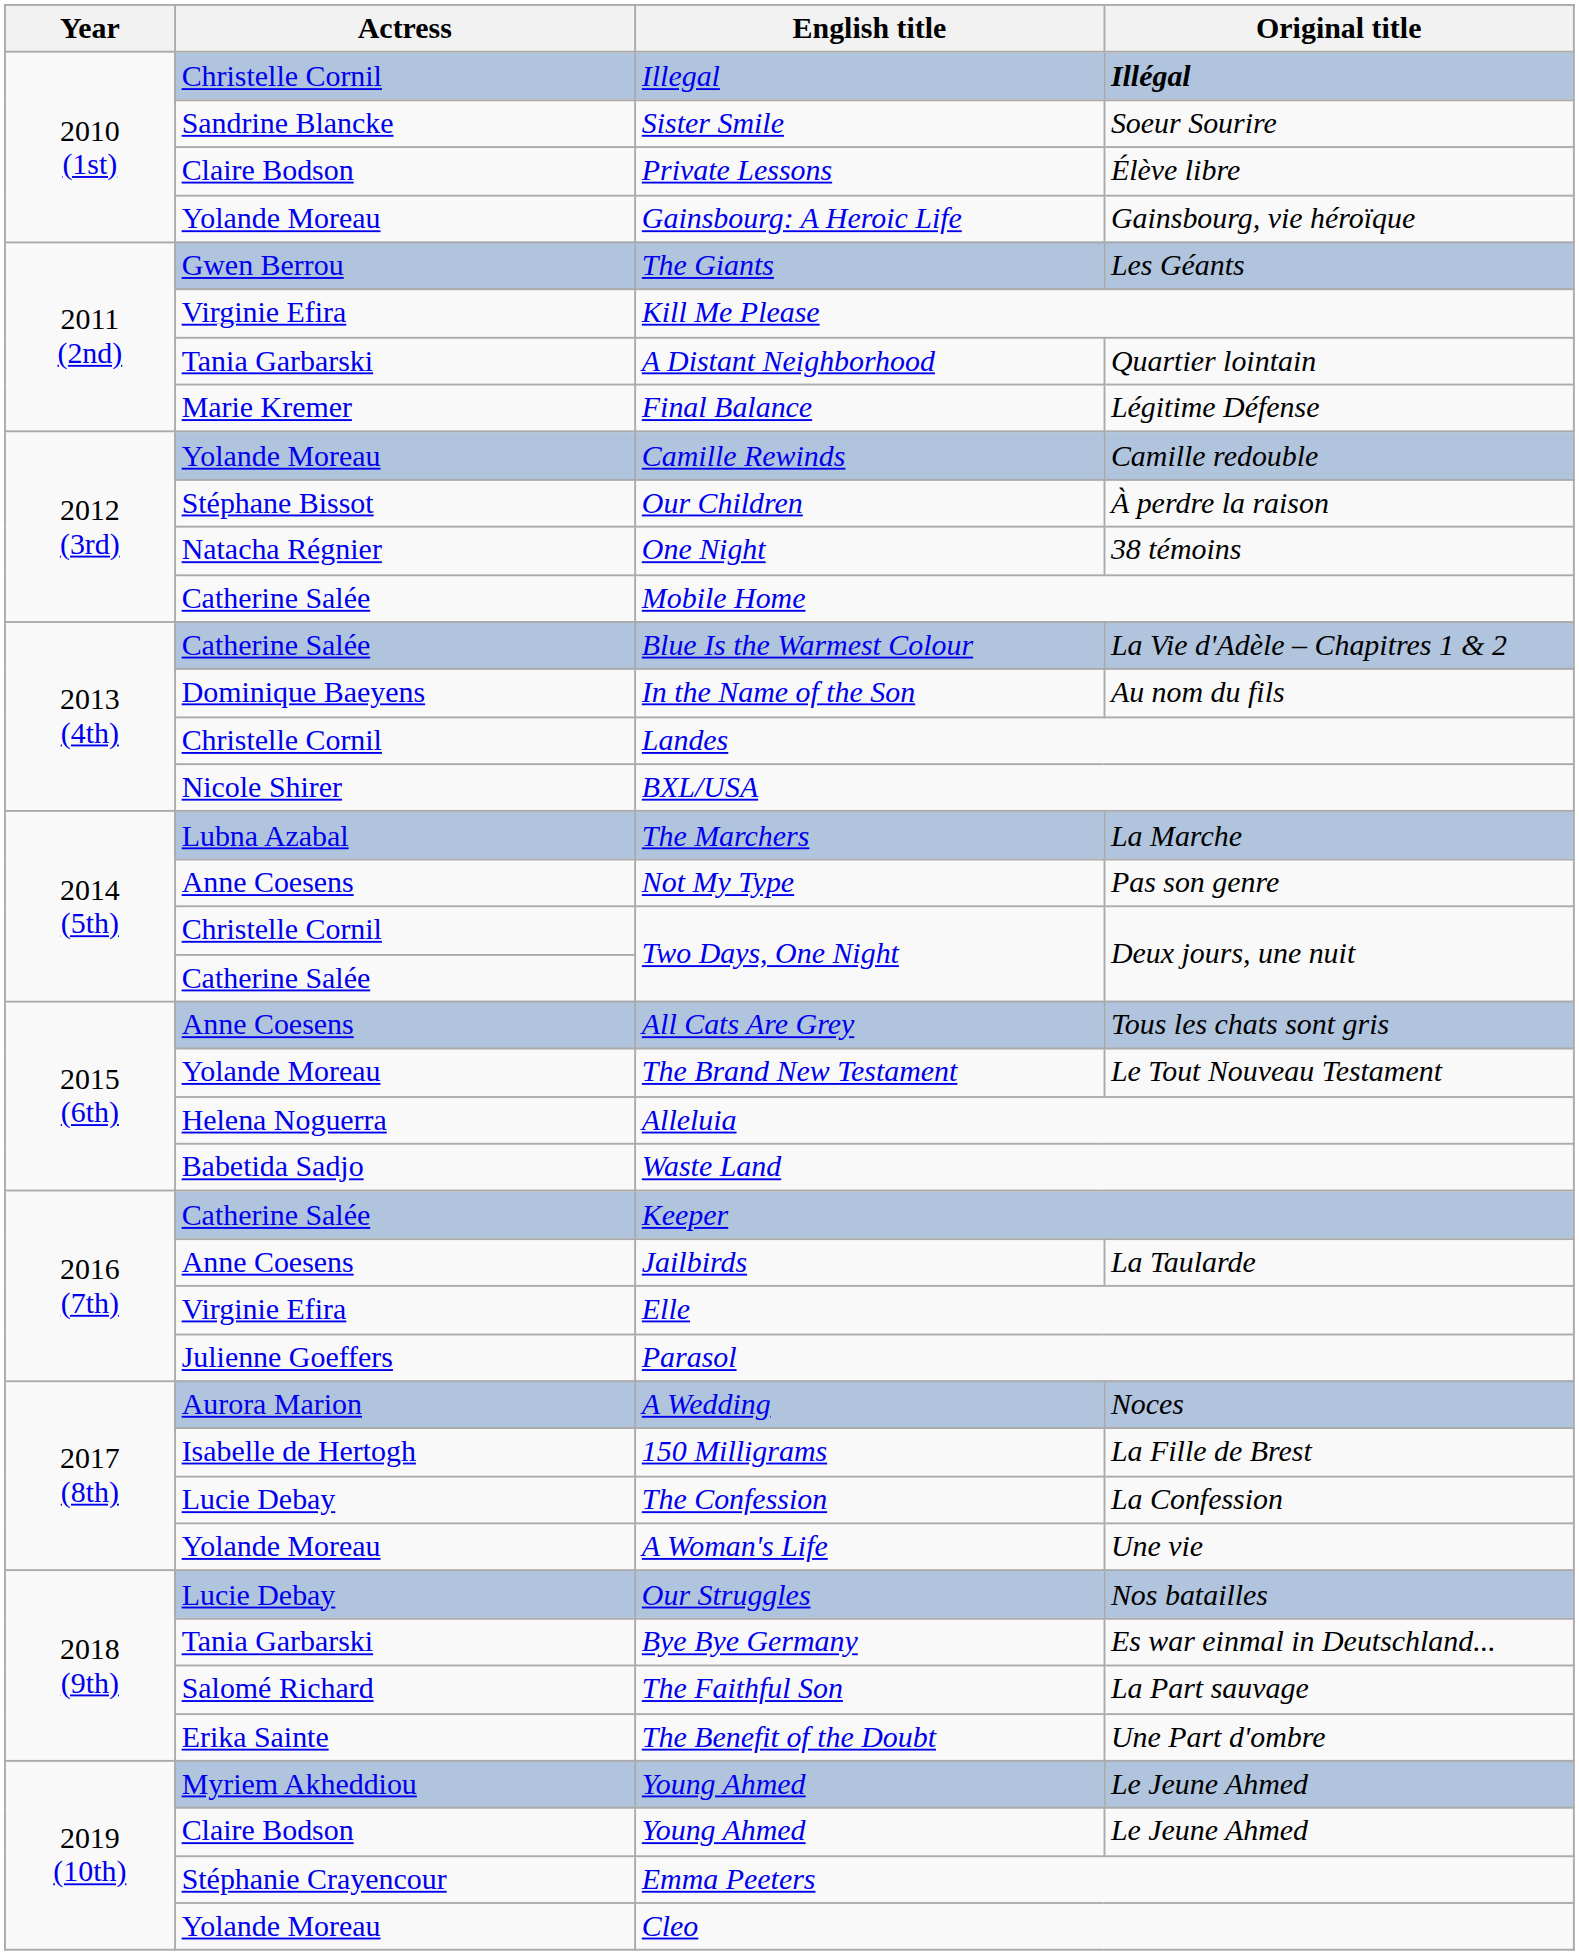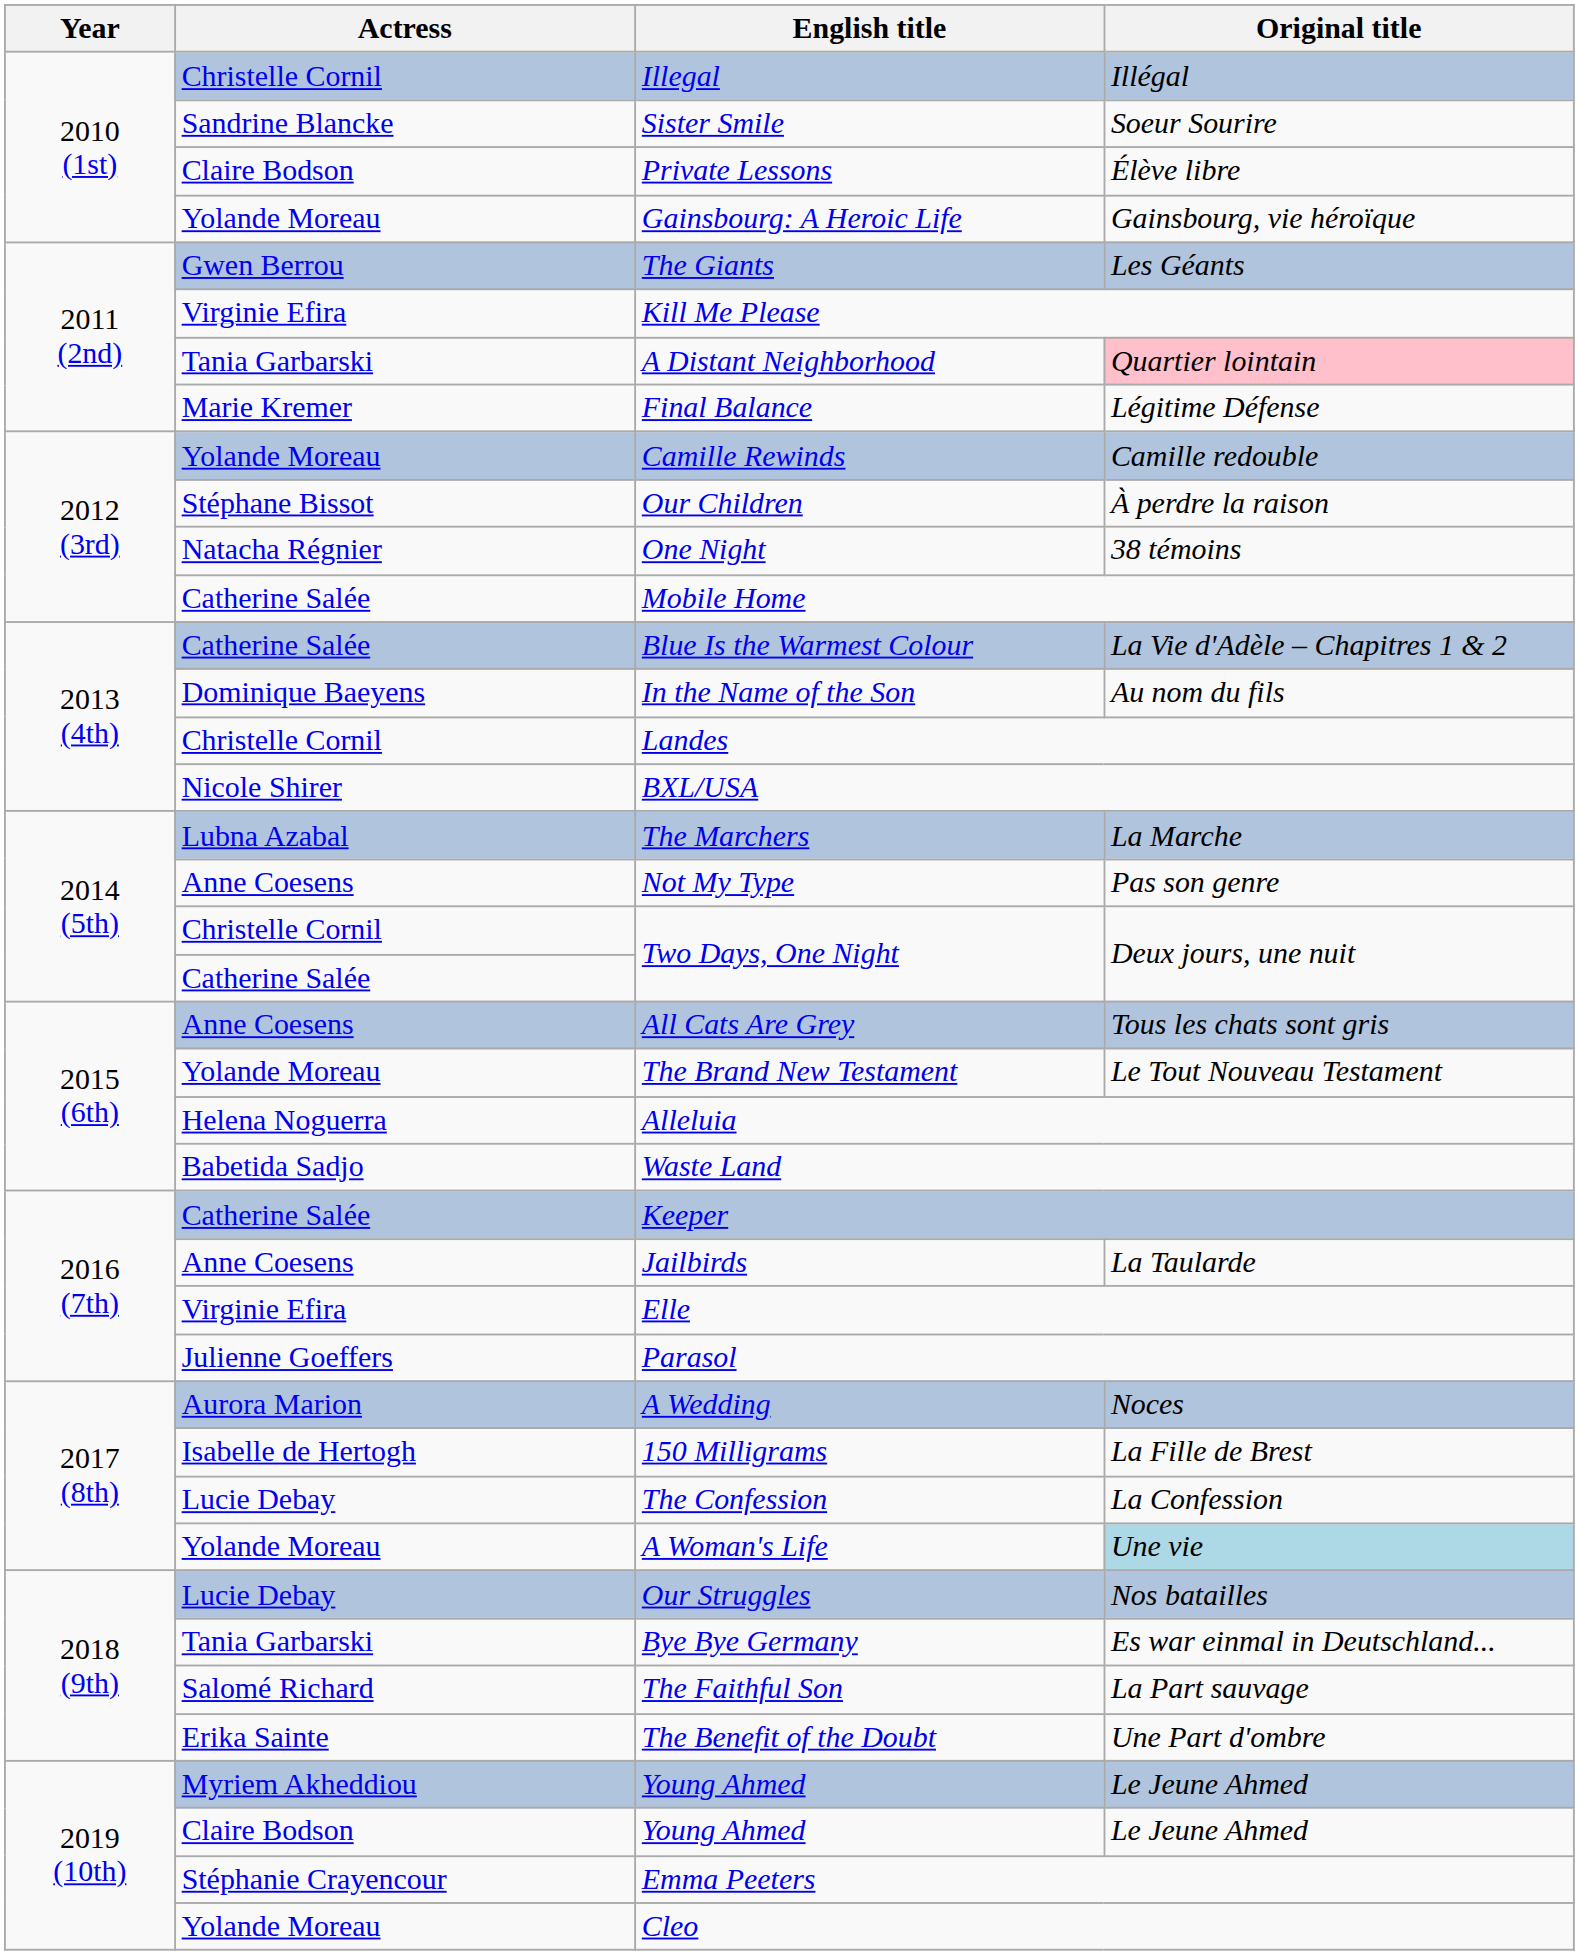(1151, 75) bold -> (1150, 75) normal
(1214, 360) no background -> (1214, 360) pink background
(1157, 1546) no background -> (1157, 1546) lightblue background
